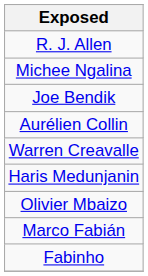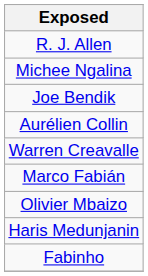(74, 177) Haris Medunjanin -> (74, 177) Marco Fabián
(74, 230) Marco Fabián -> (74, 230) Haris Medunjanin
